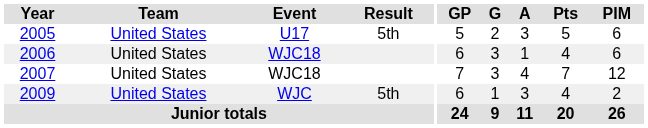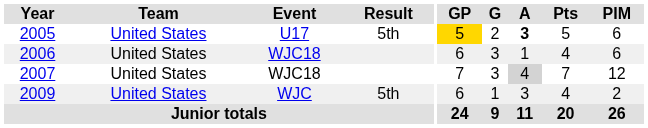(460, 34) no background -> (460, 34) gold background
(525, 34) normal -> (525, 34) bold
(525, 74) no background -> (525, 74) lightgrey background
